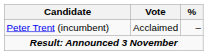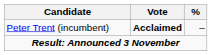(156, 27) normal -> (157, 27) bold
